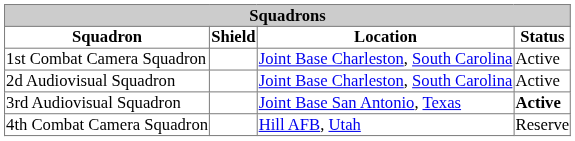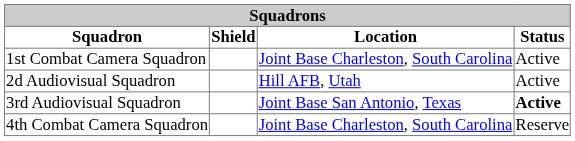(386, 80) Joint Base Charleston, South Carolina -> (310, 80) Hill AFB, Utah
(310, 124) Hill AFB, Utah -> (386, 124) Joint Base Charleston, South Carolina
